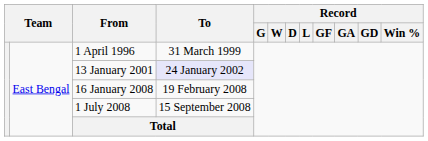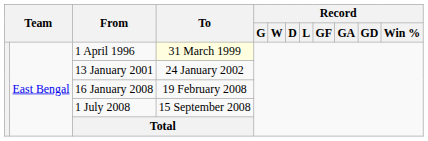(205, 51) no background -> (205, 51) lightyellow background
(205, 70) lavender background -> (205, 70) no background
